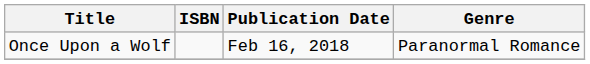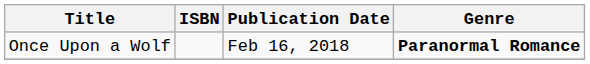(489, 46) normal -> (489, 46) bold
